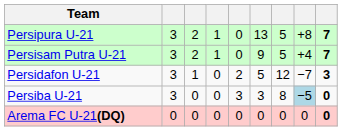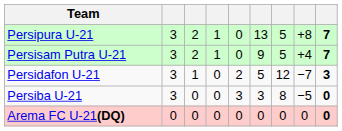(305, 95) lightblue background -> (305, 95) no background
